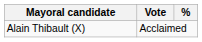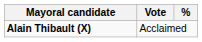(46, 28) normal -> (49, 28) bold
